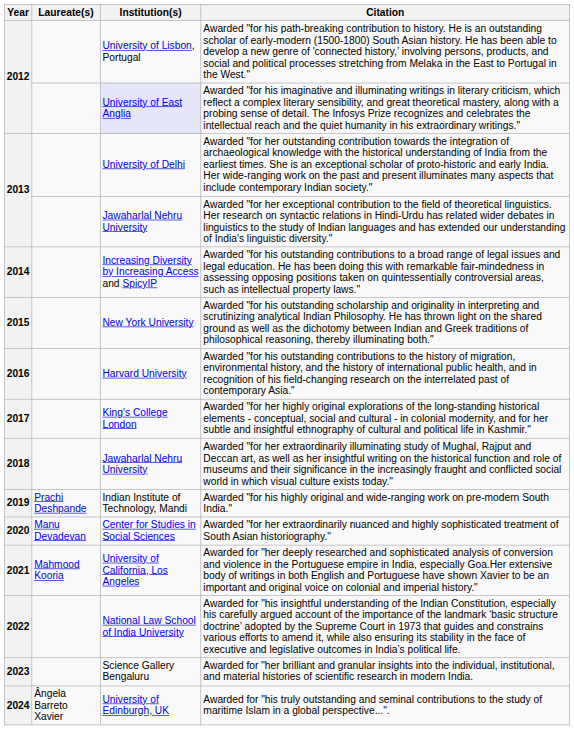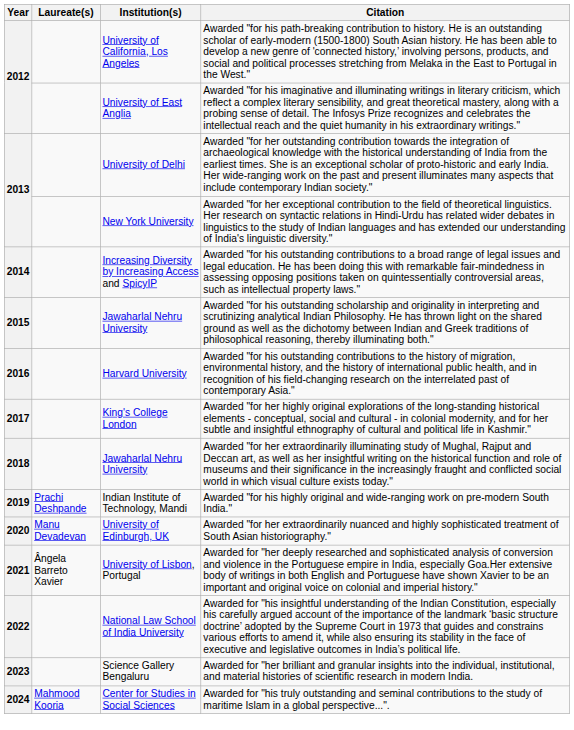(149, 51) University of Lisbon, Portugal -> (135, 51) University of California, Los Angeles
(142, 108) lavender background -> (142, 108) no background
(142, 221) Jawaharlal Nehru University -> (148, 221) New York University
(148, 323) New York University -> (142, 323) Jawaharlal Nehru University
(149, 531) Center for Studies in Social Sciences -> (136, 531) University of Edinburgh, UK
(57, 570) Mahmood Kooria -> (51, 570) Ângela Barreto Xavier
(135, 570) University of California, Los Angeles -> (149, 570) University of Lisbon, Portugal
(51, 705) Ângela Barreto Xavier -> (57, 699) Mahmood Kooria
(136, 705) University of Edinburgh, UK -> (149, 699) Center for Studies in Social Sciences
